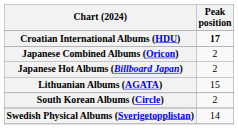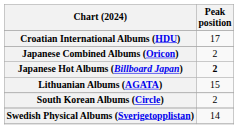(215, 38) bold -> (215, 38) normal
(215, 69) normal -> (215, 69) bold
